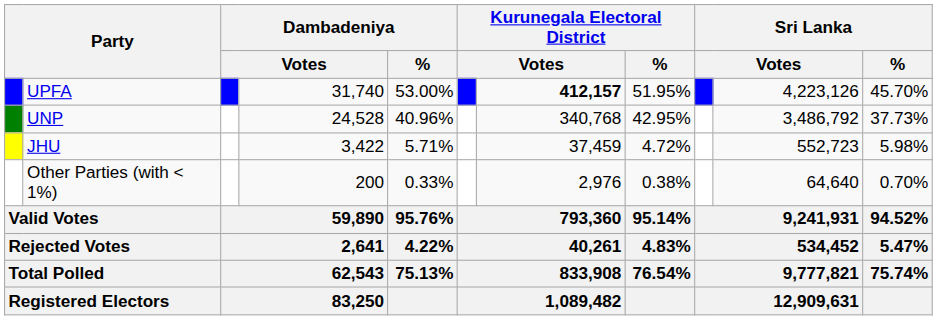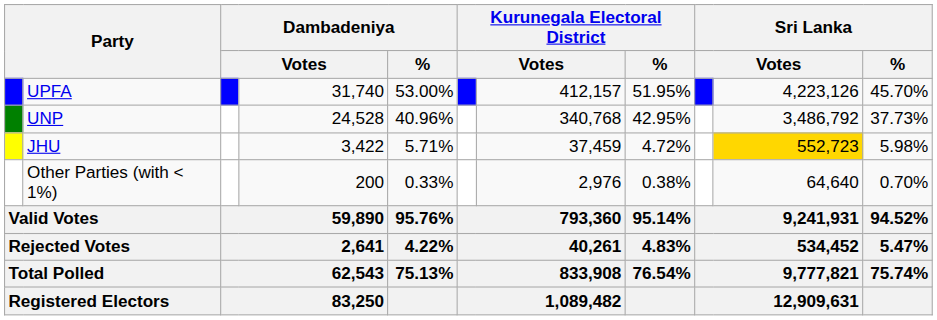(590, 91) bold -> (590, 91) normal
(828, 145) no background -> (828, 145) gold background
